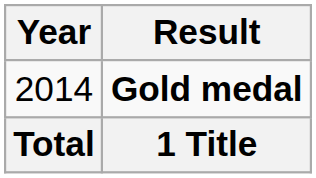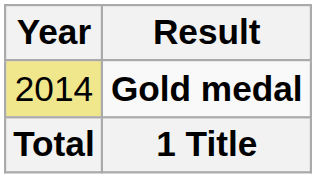(54, 88) no background -> (54, 88) khaki background
